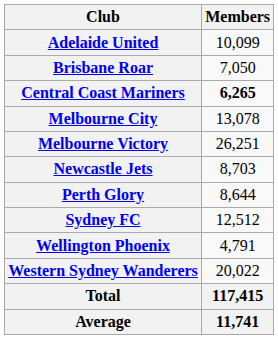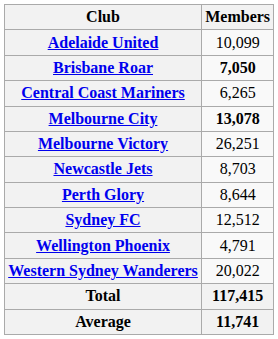(238, 67) normal -> (238, 67) bold
(238, 93) bold -> (238, 93) normal
(238, 118) normal -> (238, 118) bold
